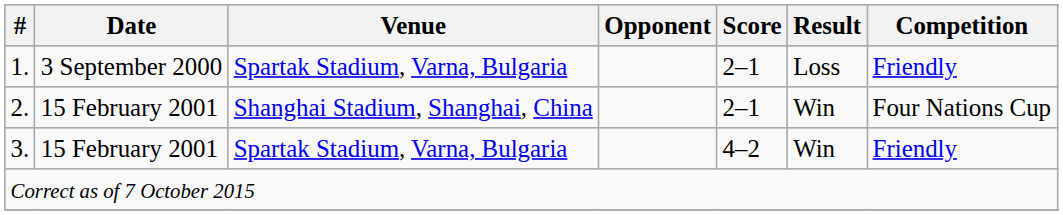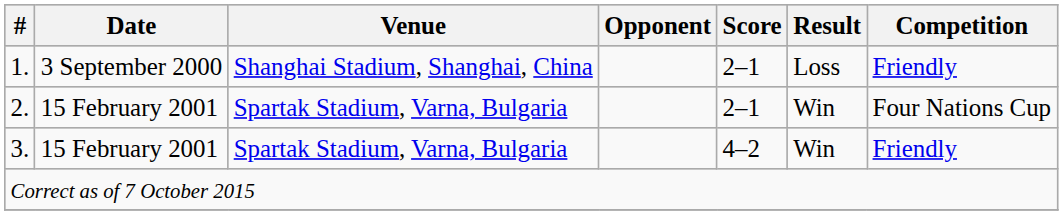(401, 66) Spartak Stadium, Varna, Bulgaria -> (413, 66) Shanghai Stadium, Shanghai, China
(413, 107) Shanghai Stadium, Shanghai, China -> (401, 107) Spartak Stadium, Varna, Bulgaria
